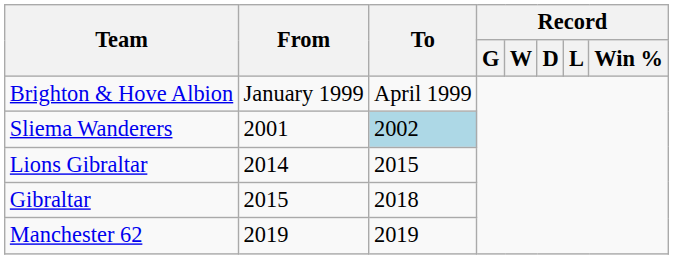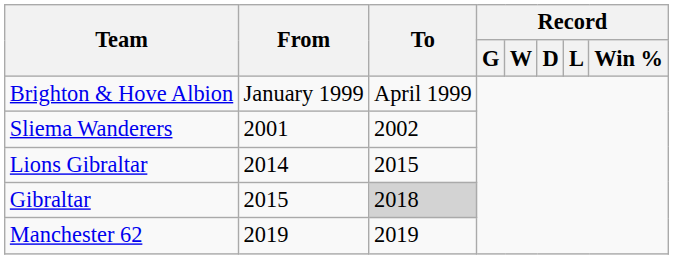(396, 128) lightblue background -> (396, 128) no background
(396, 199) no background -> (396, 199) lightgrey background
